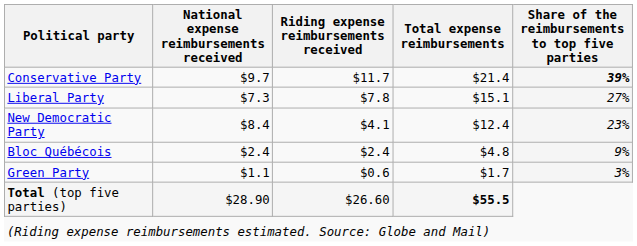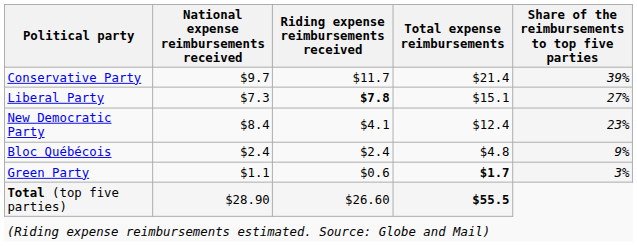(618, 77) bold -> (618, 77) normal
(375, 98) normal -> (375, 98) bold
(495, 172) normal -> (495, 172) bold
